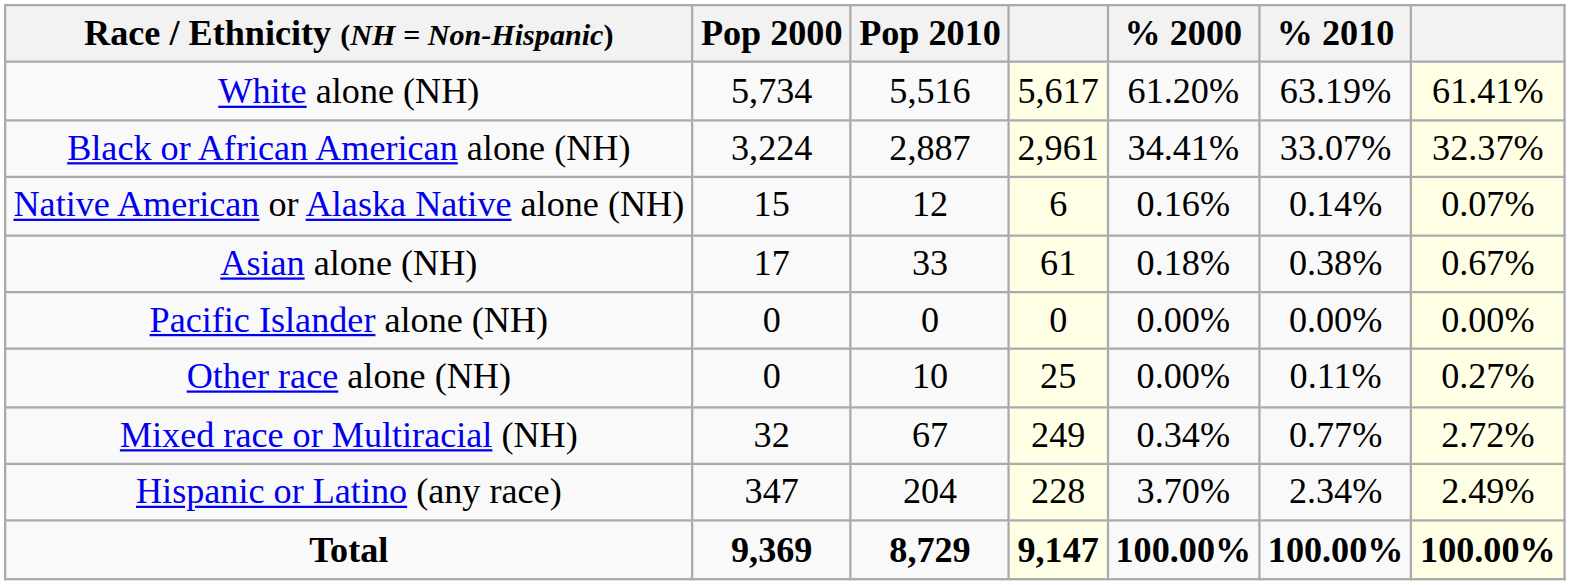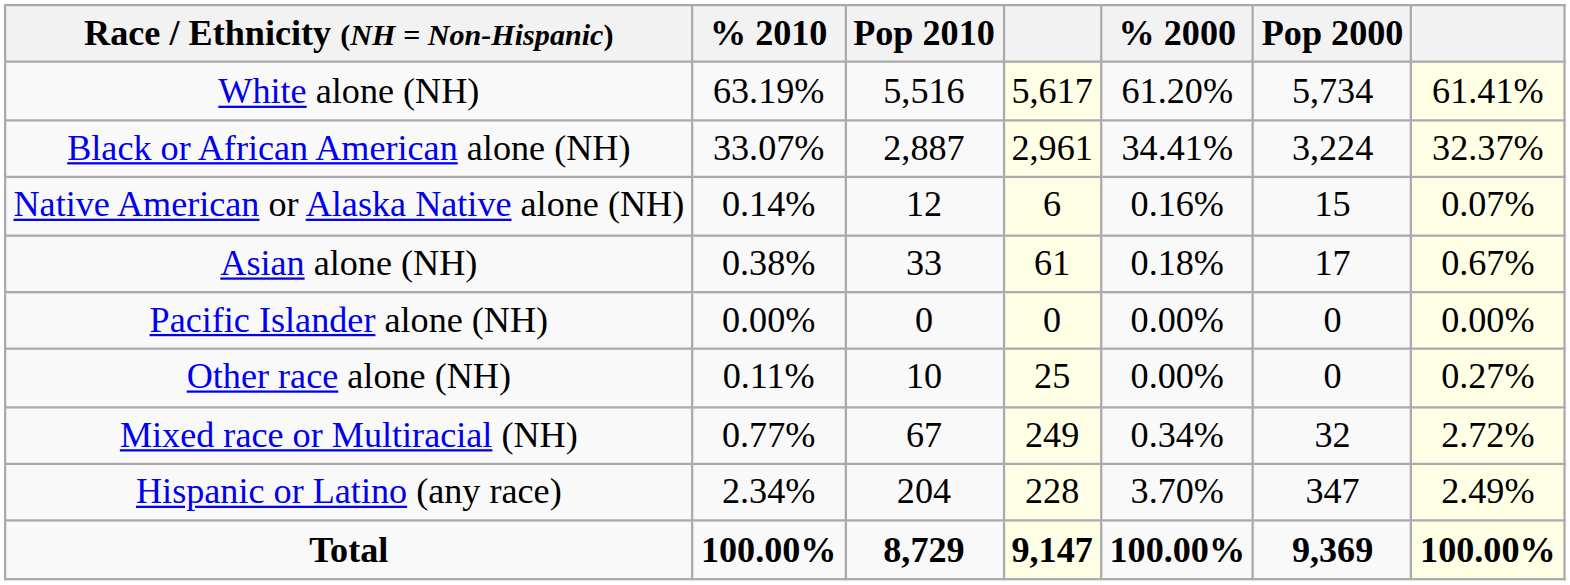columns swapped: (772, 33) <-> (1336, 33)
